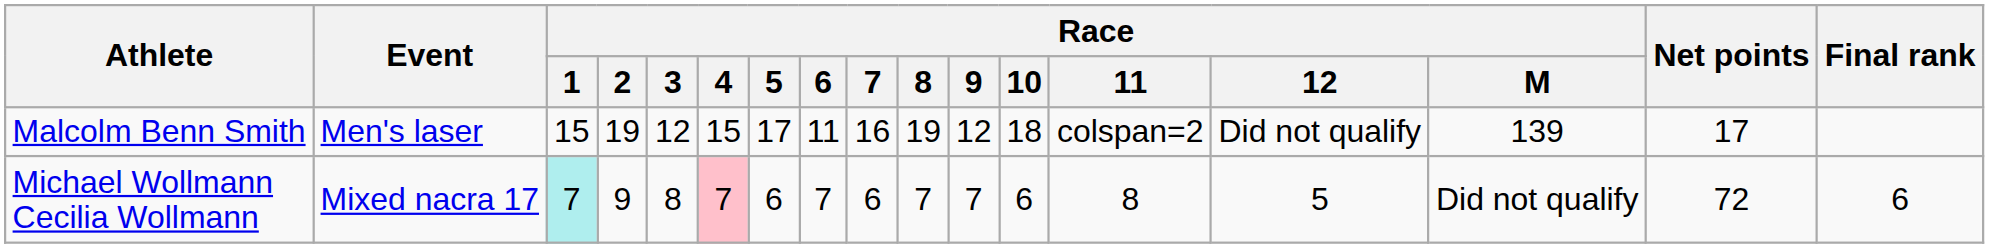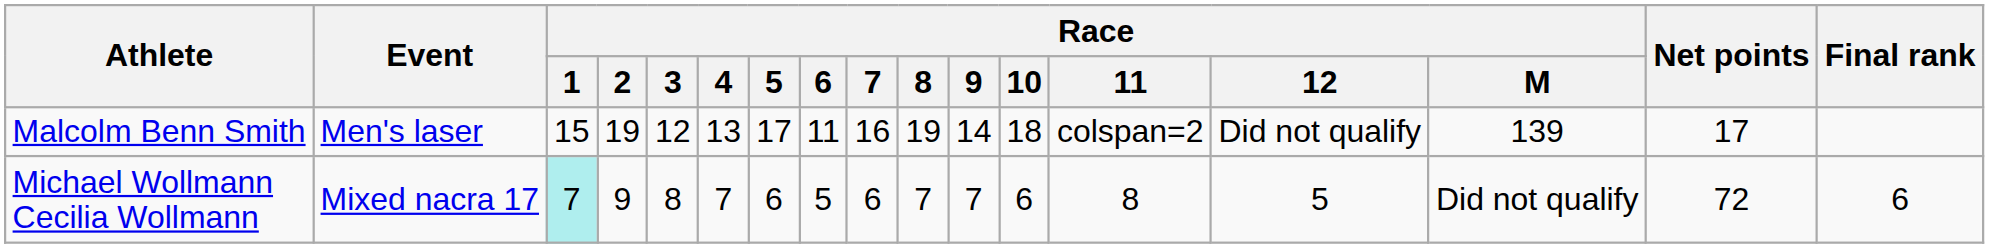(723, 132) 15 -> (723, 132) 13
(974, 132) 12 -> (974, 132) 14
(723, 200) pink background -> (723, 200) no background
(823, 200) 7 -> (823, 200) 5
